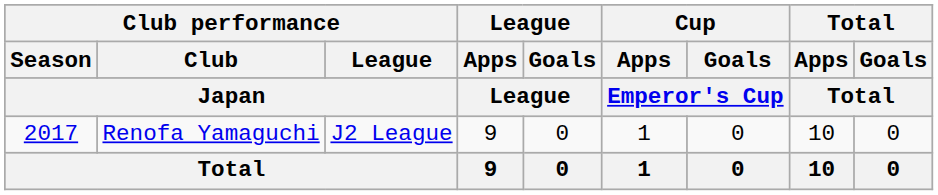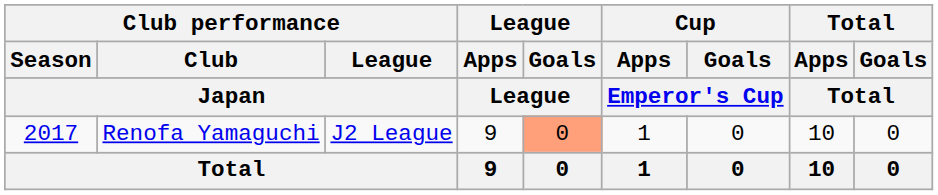(562, 134) no background -> (562, 134) lightsalmon background
